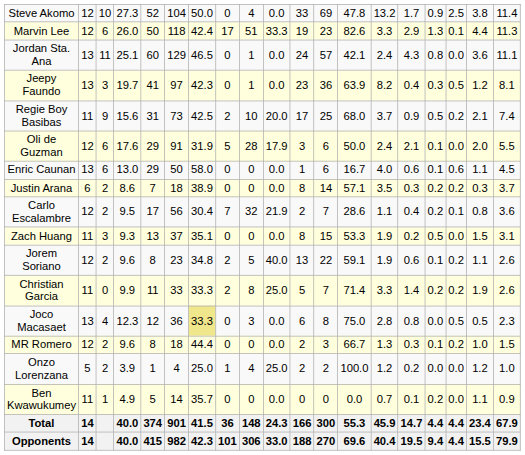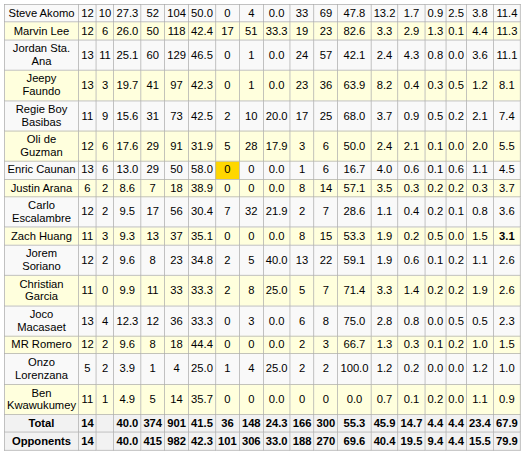(227, 170) no background -> (227, 170) gold background
(507, 236) normal -> (507, 236) bold
(202, 321) khaki background -> (202, 321) no background
